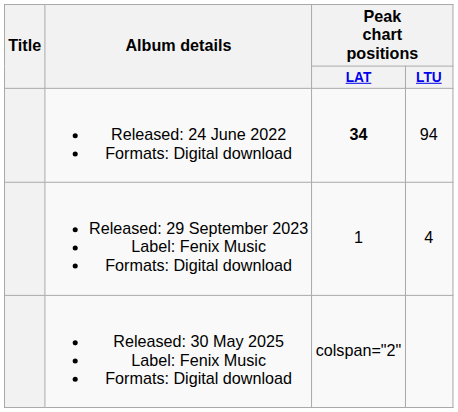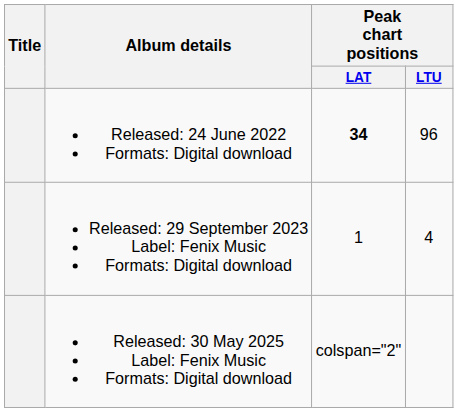(429, 135) 94 -> (429, 135) 96
